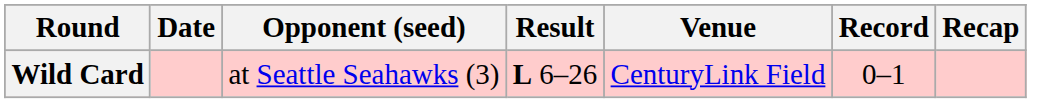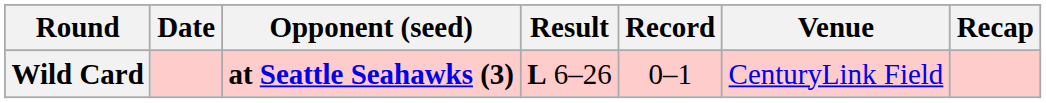columns swapped: (884, 27) <-> (718, 27)
(364, 73) normal -> (371, 73) bold
